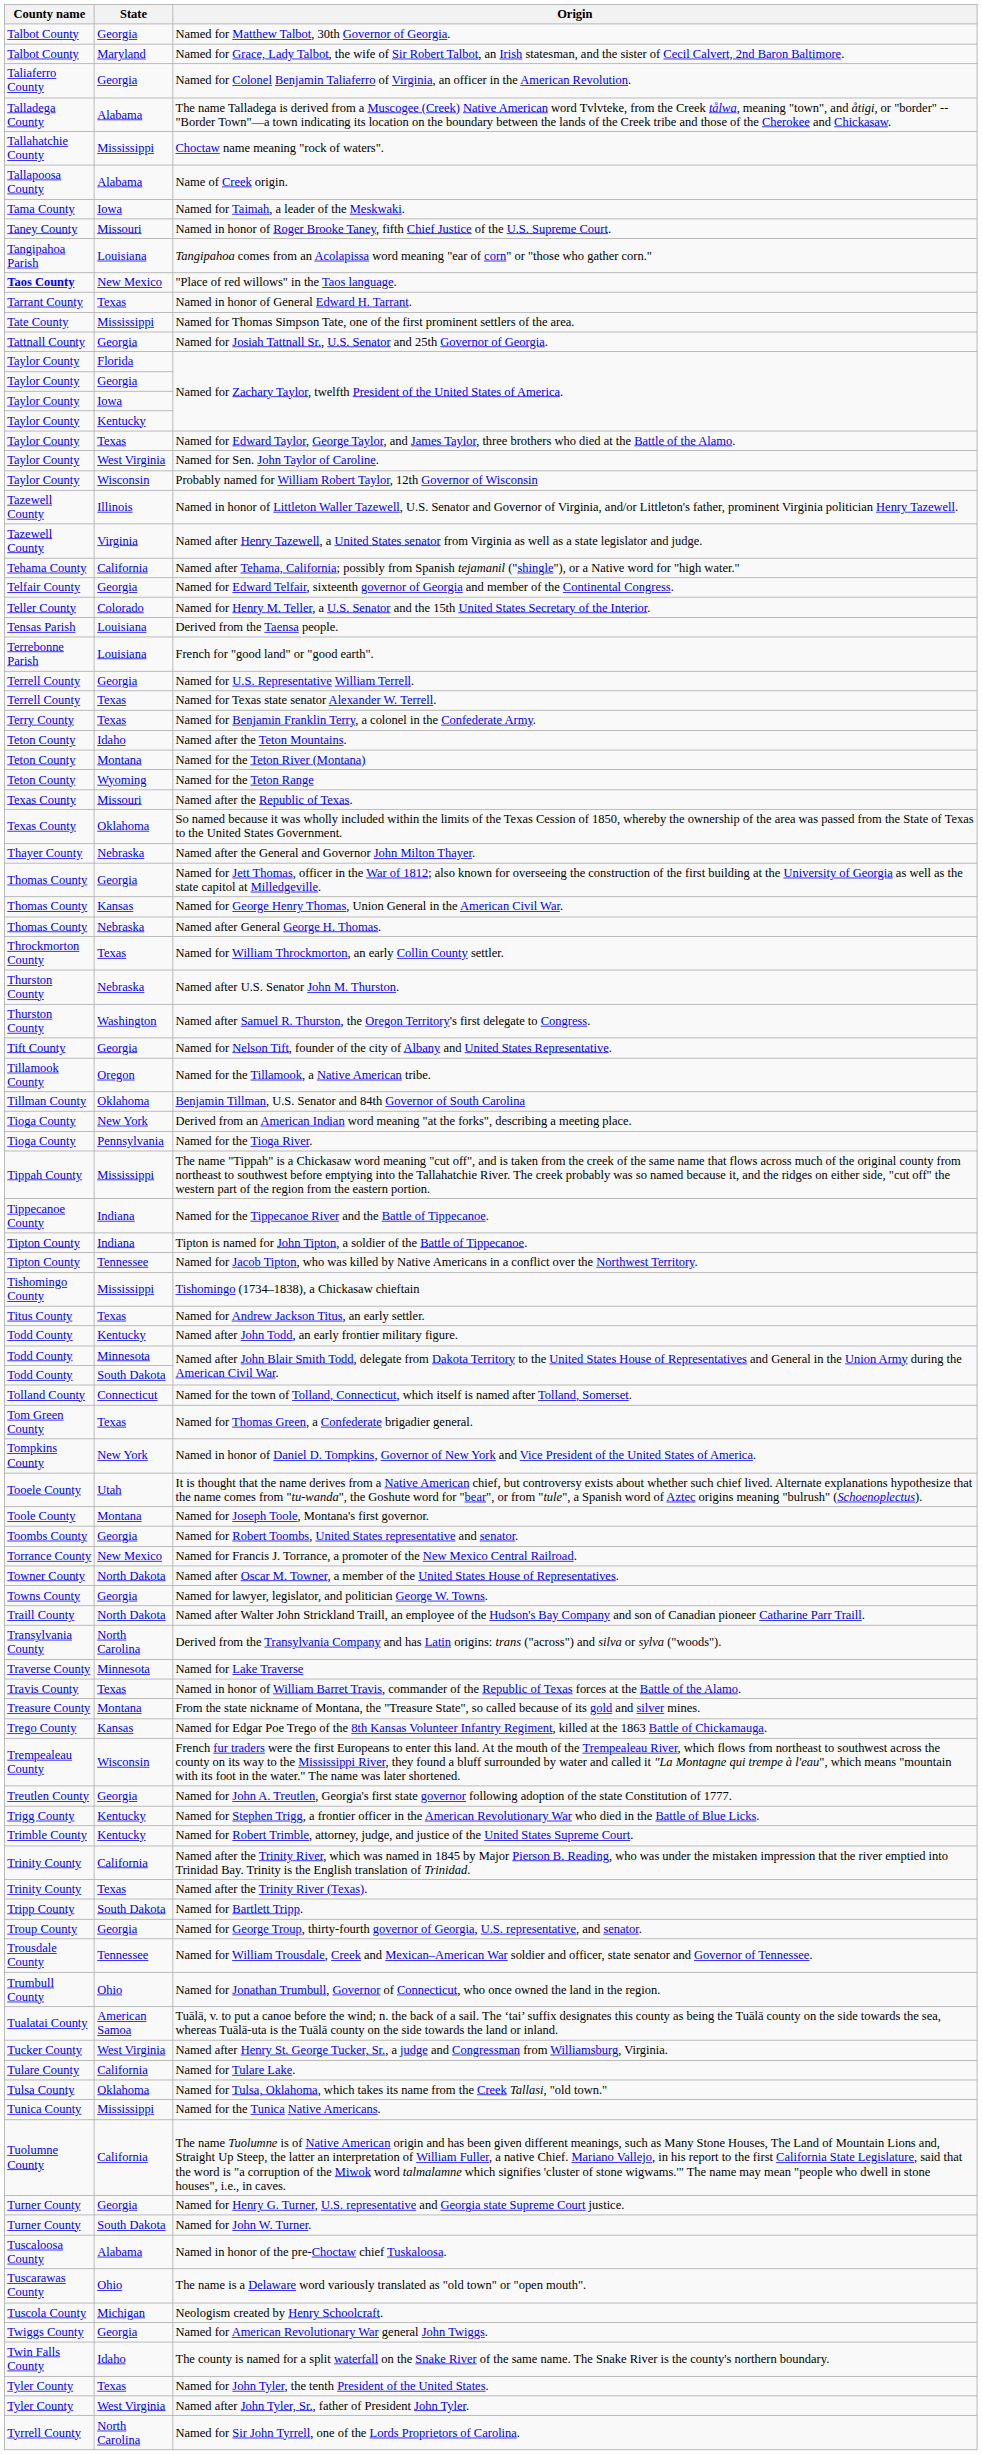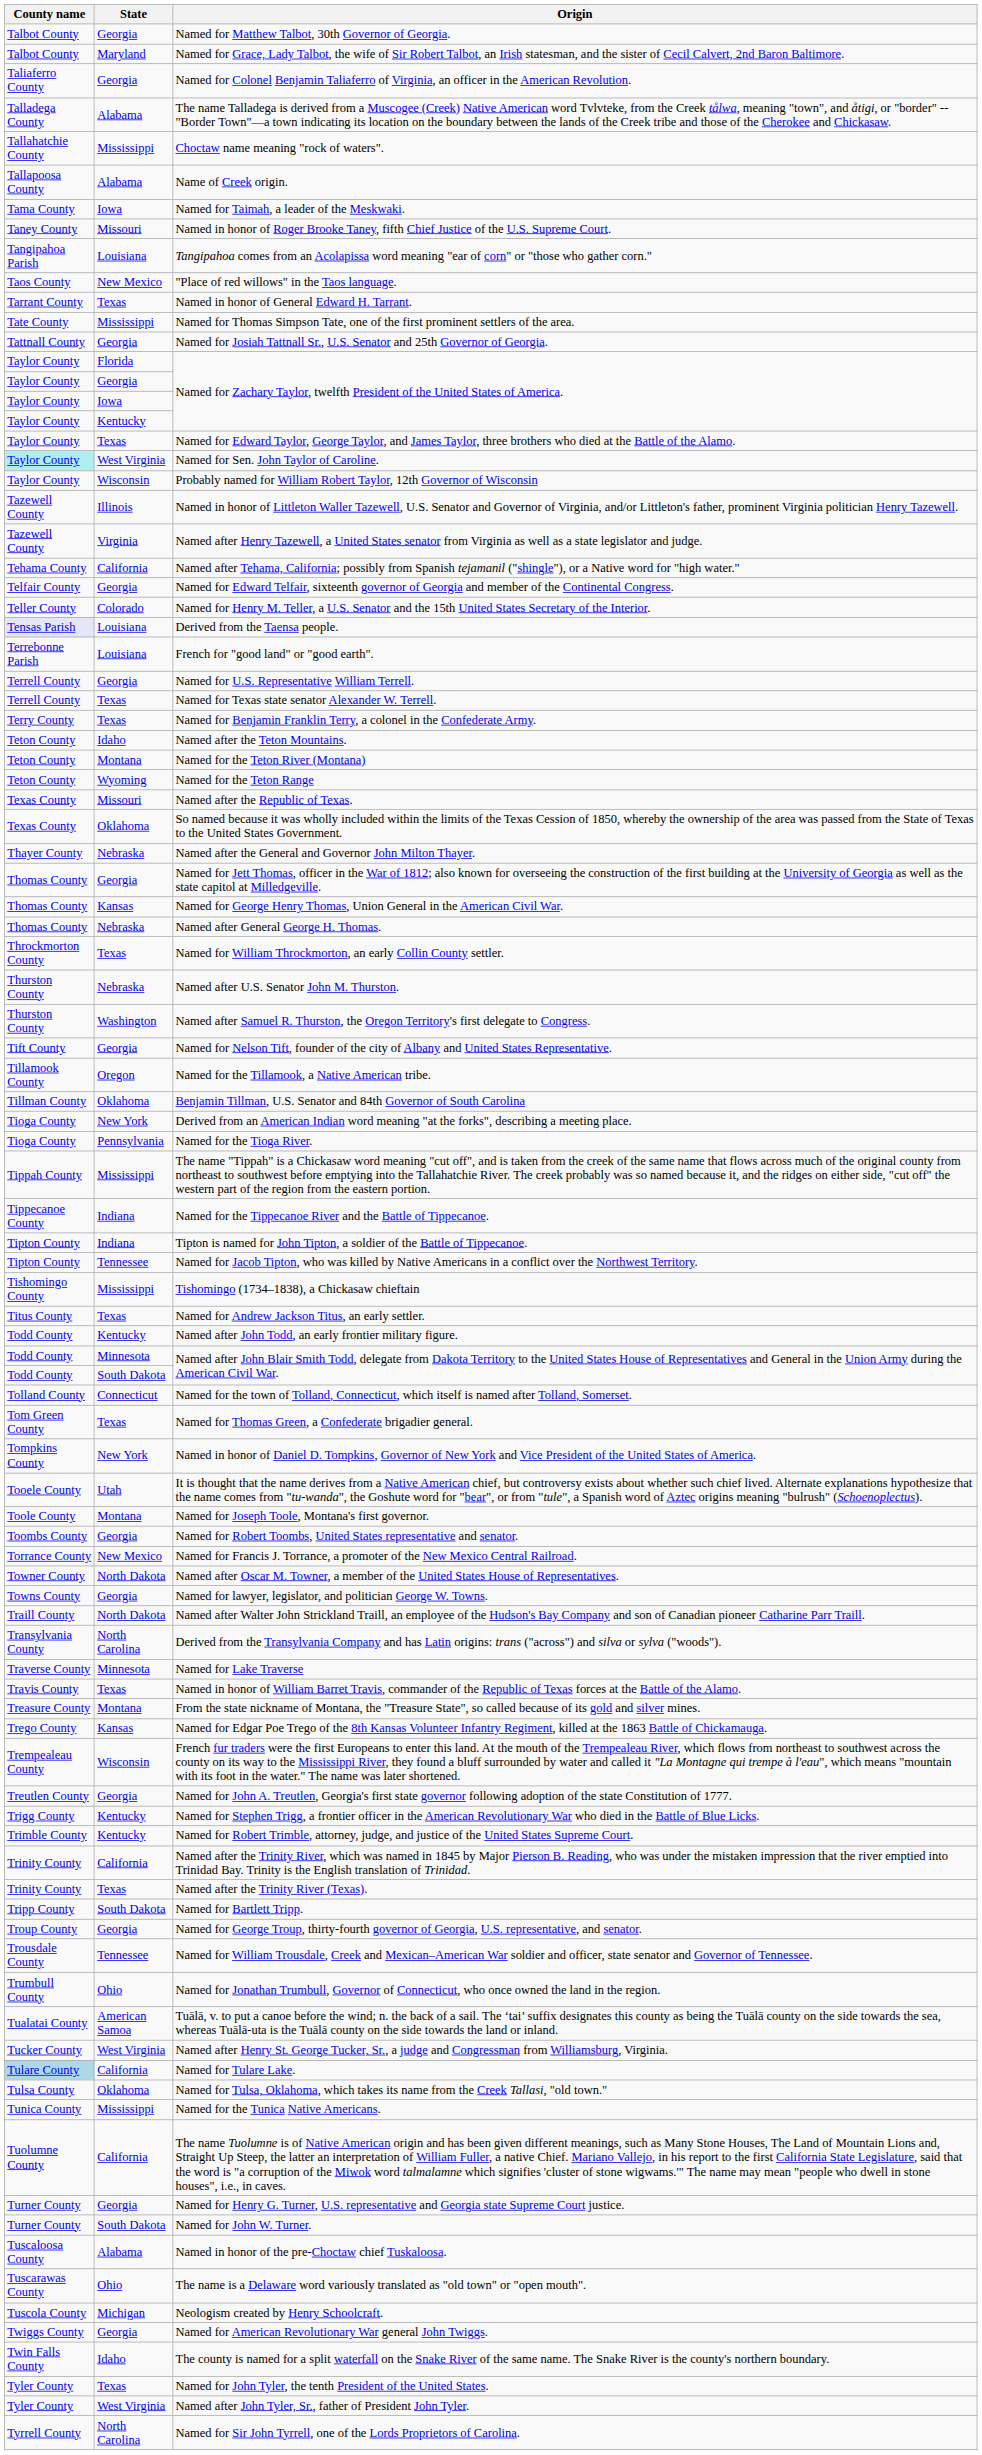(41, 282) bold -> (39, 282) normal
(43, 460) no background -> (43, 460) paleturquoise background
(41, 627) no background -> (41, 627) lavender background
(43, 2070) no background -> (43, 2070) lightblue background
